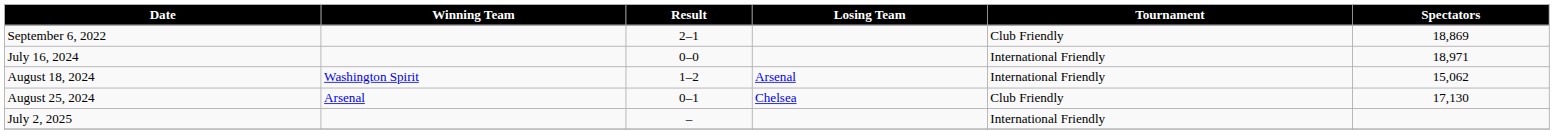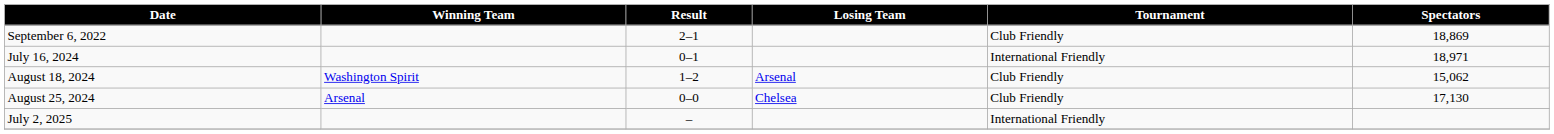(689, 56) 0–0 -> (689, 56) 0–1
(1048, 77) International Friendly -> (1027, 77) Club Friendly
(689, 98) 0–1 -> (689, 98) 0–0
